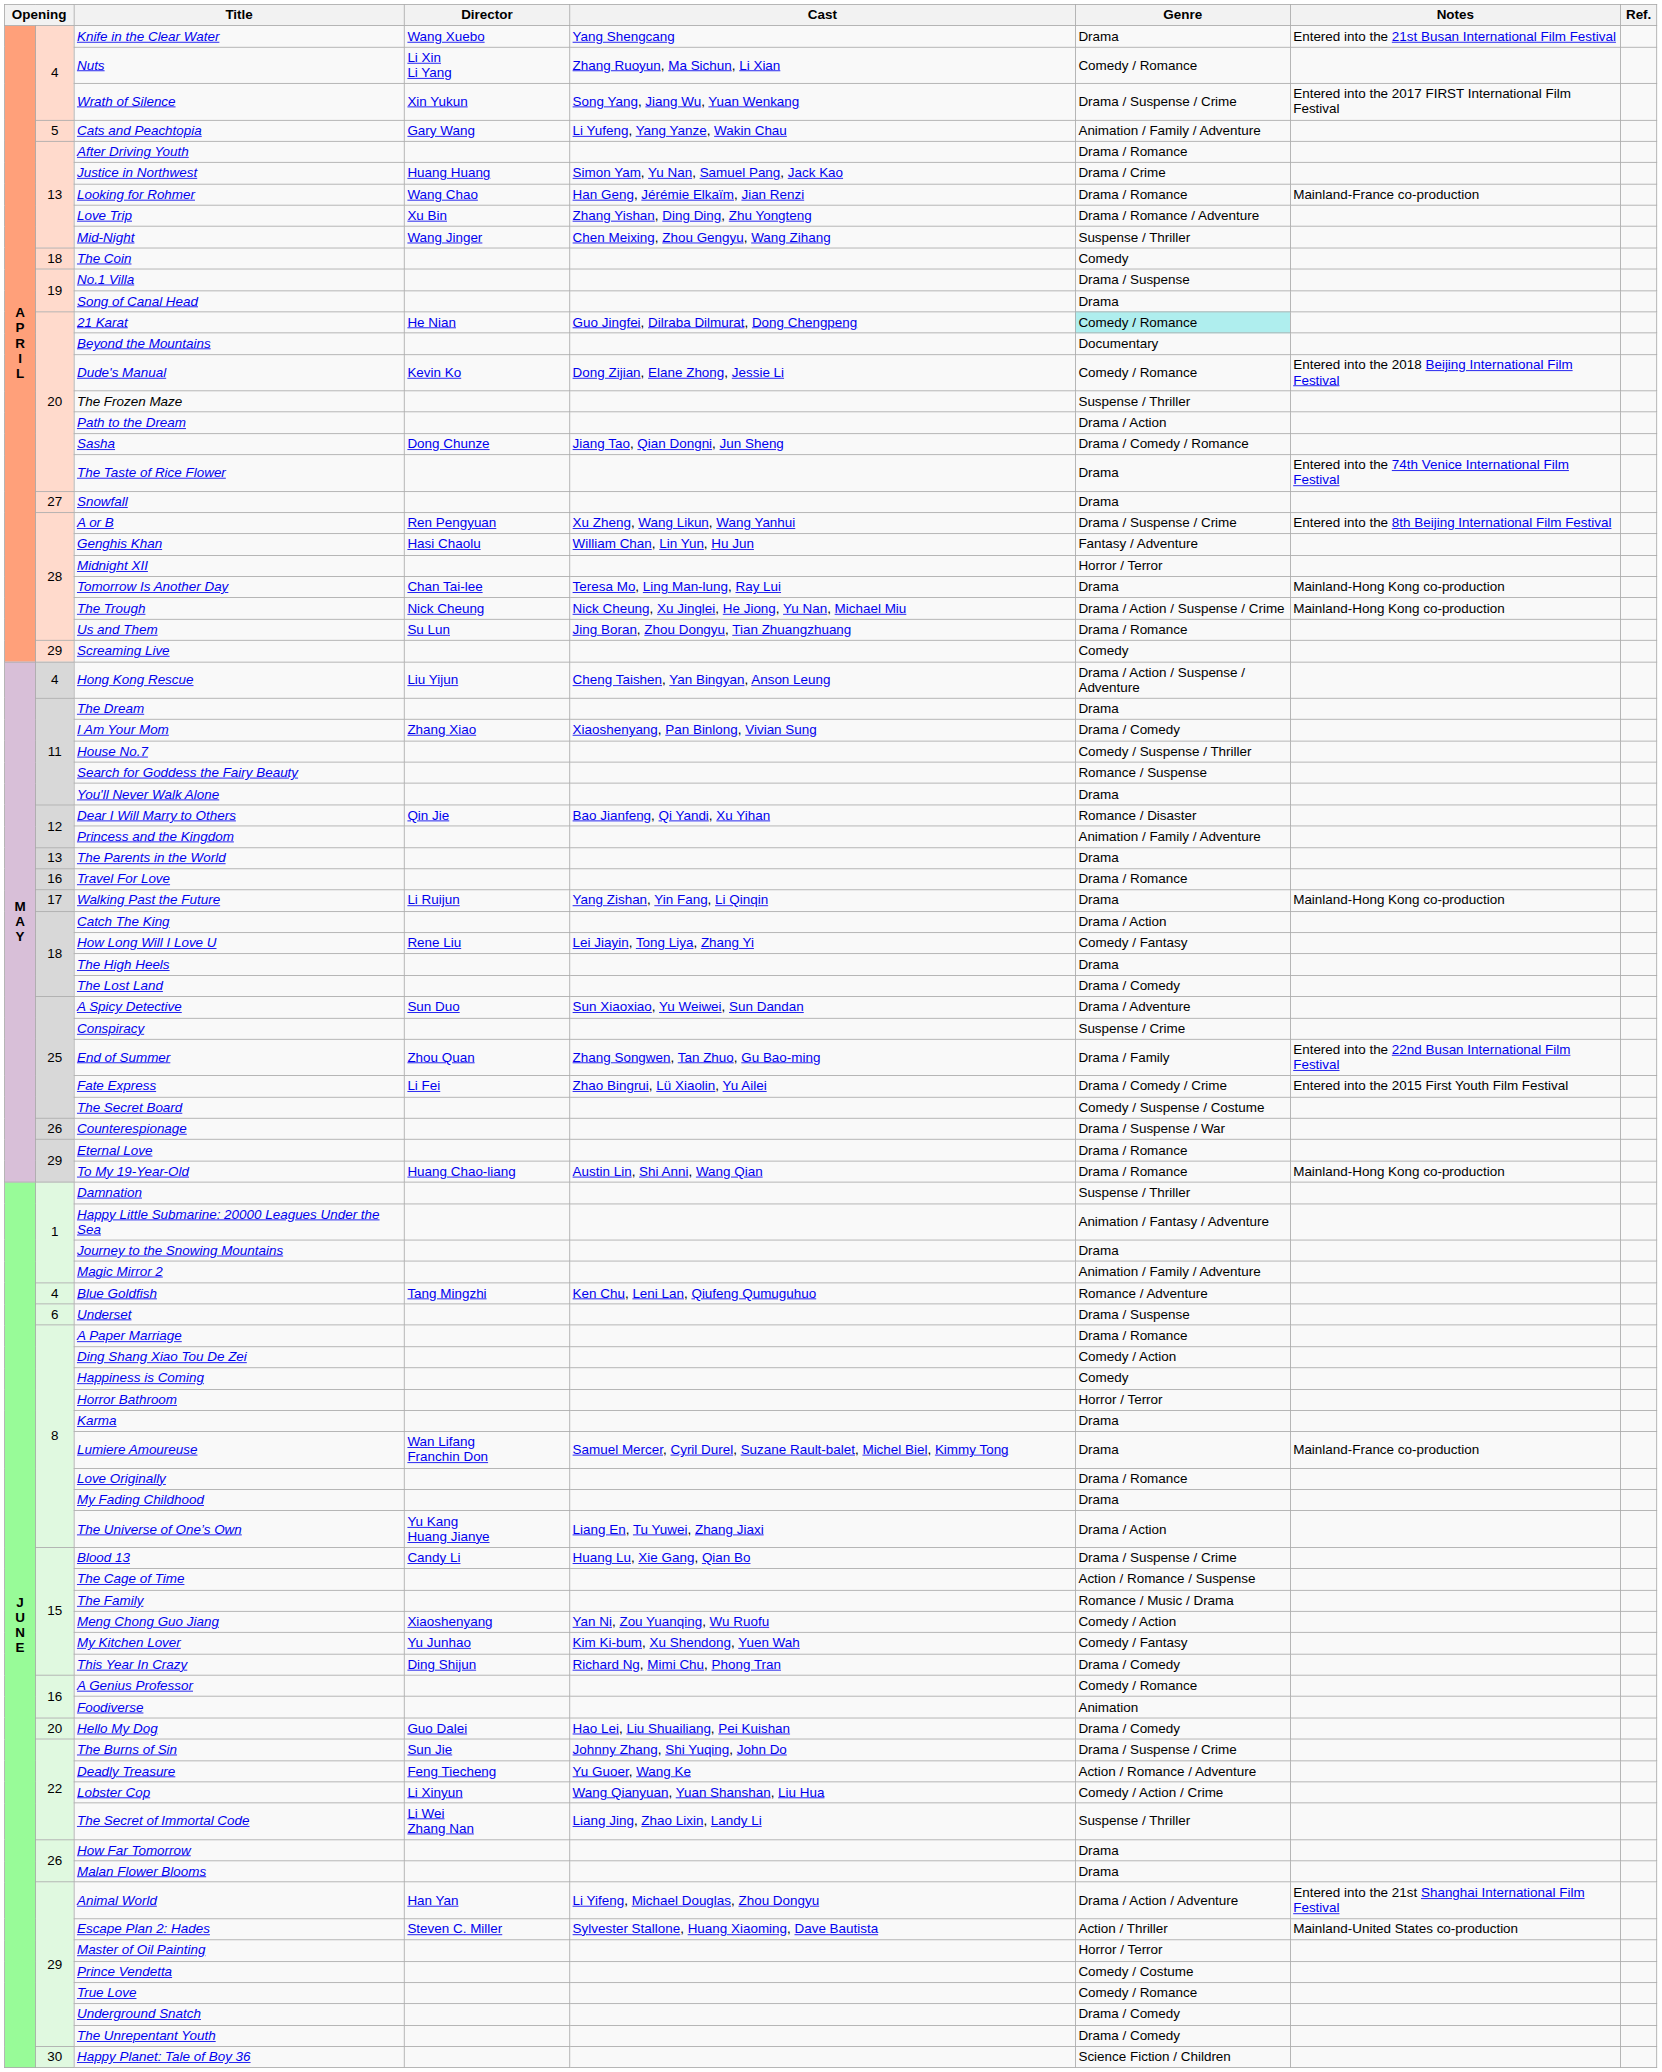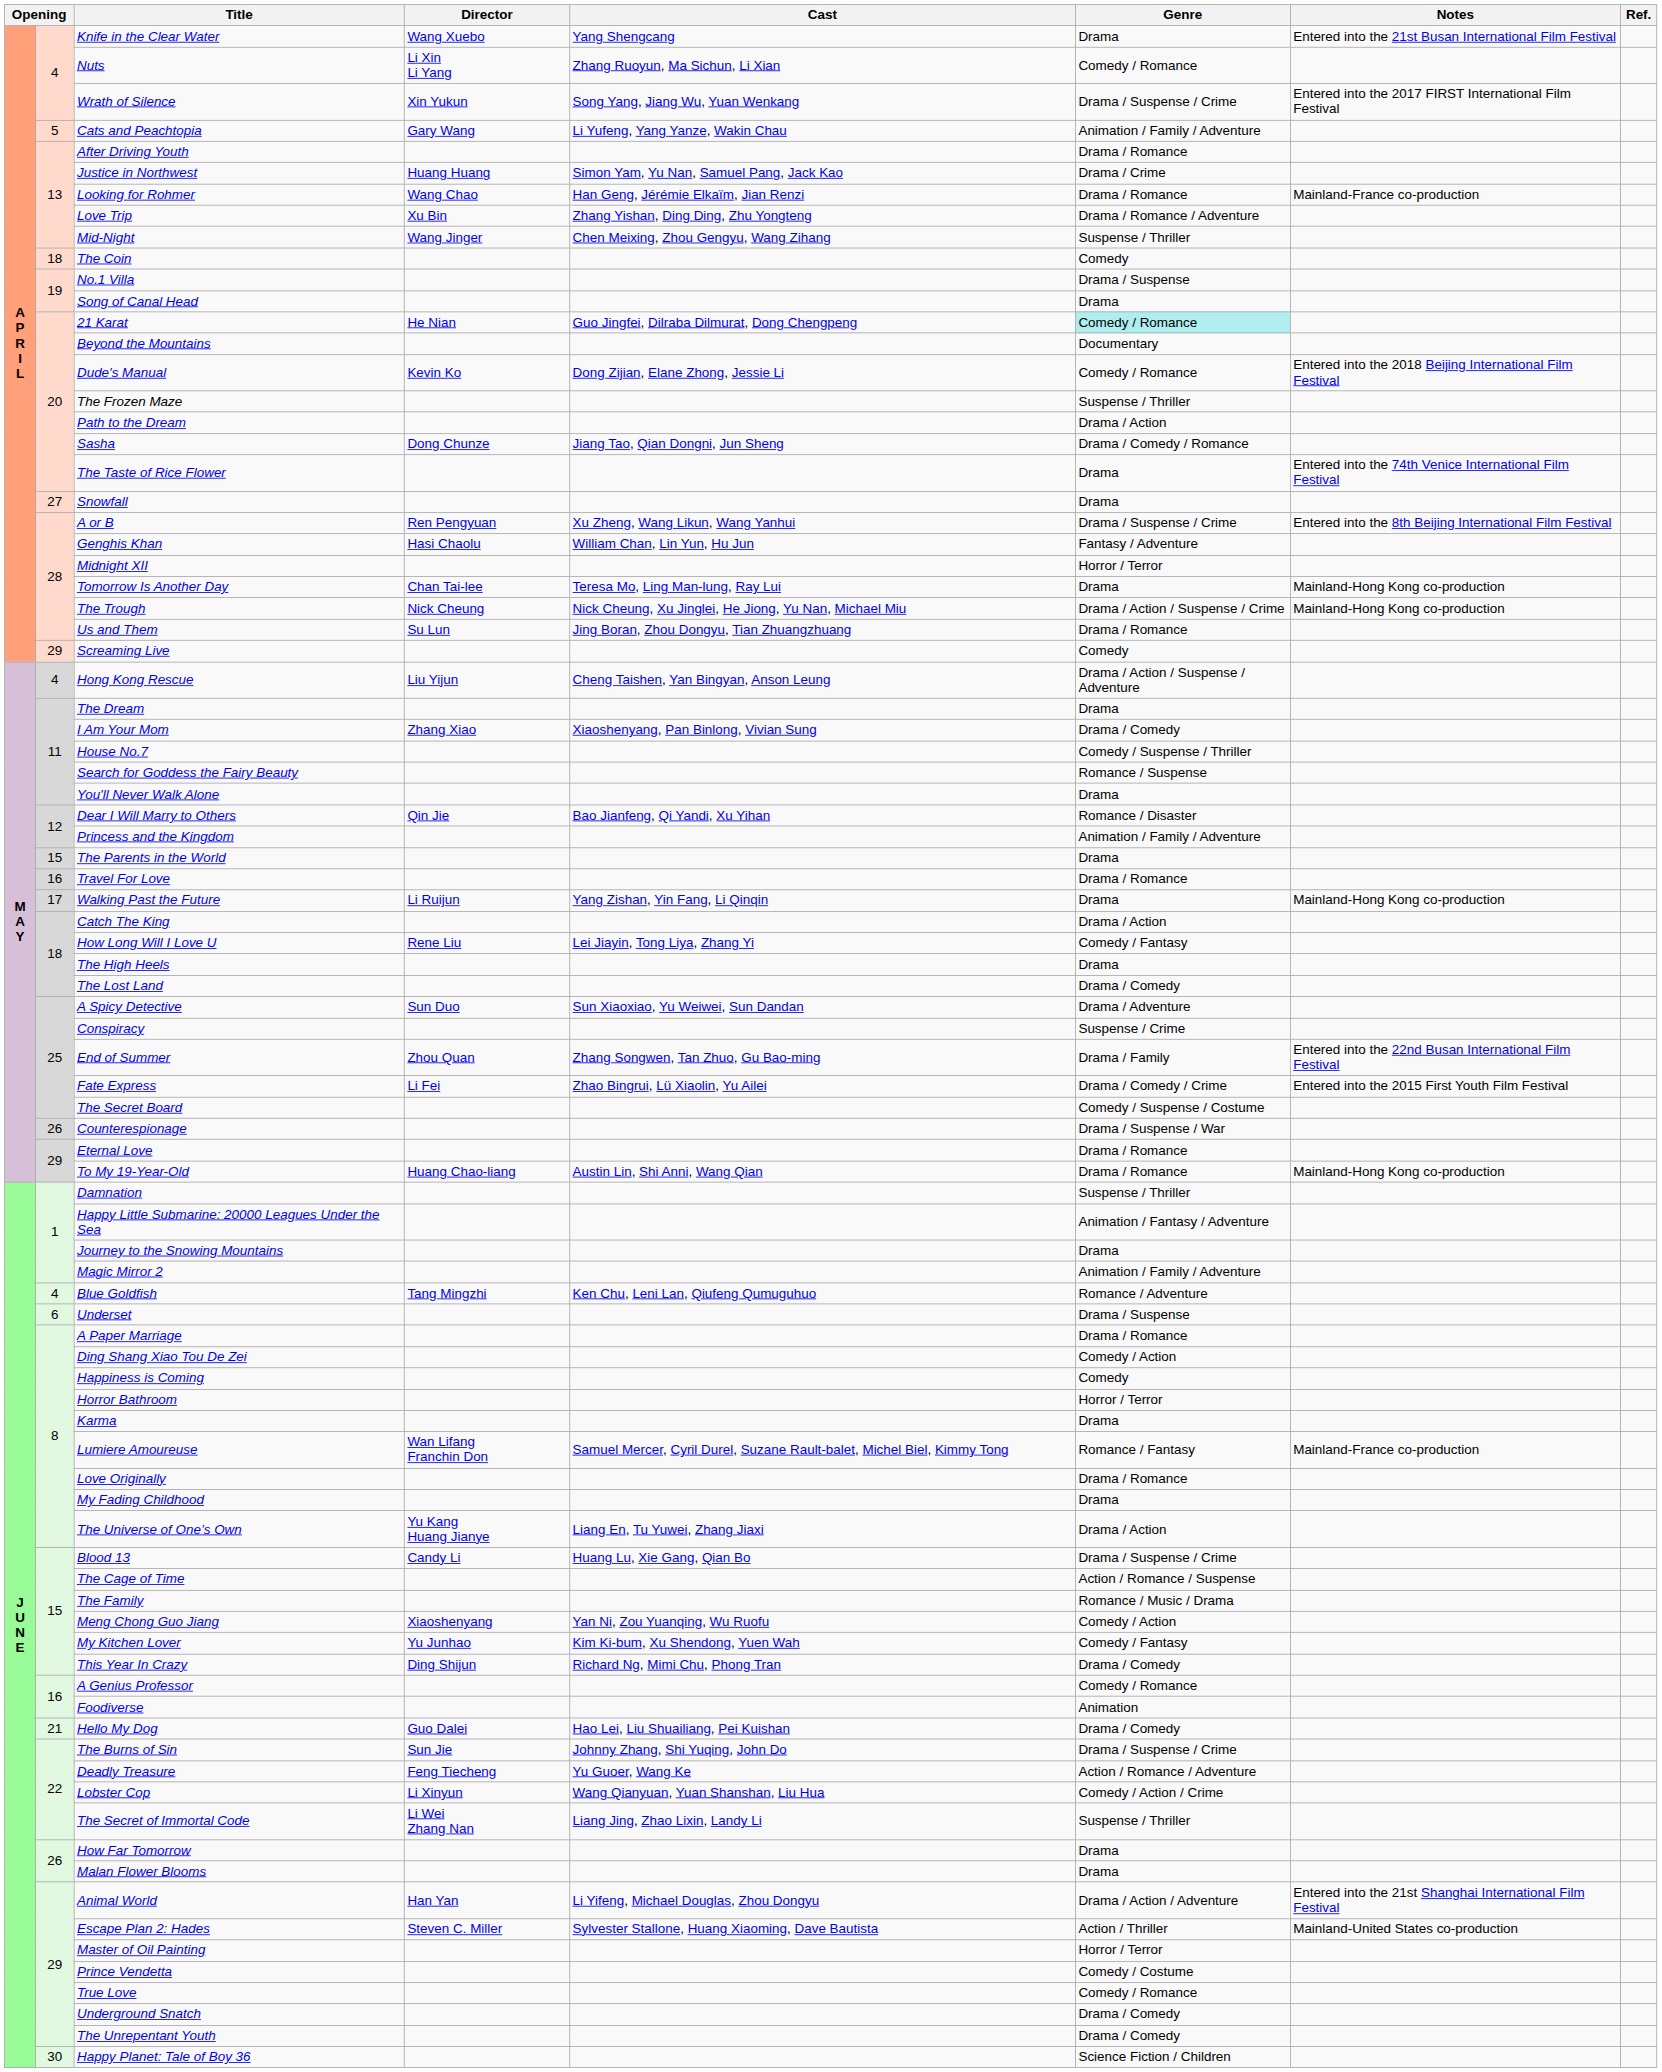(55, 858) 13 -> (55, 858) 15
(1099, 1450) Drama -> (1137, 1450) Romance / Fantasy
(55, 1728) 20 -> (55, 1728) 21
